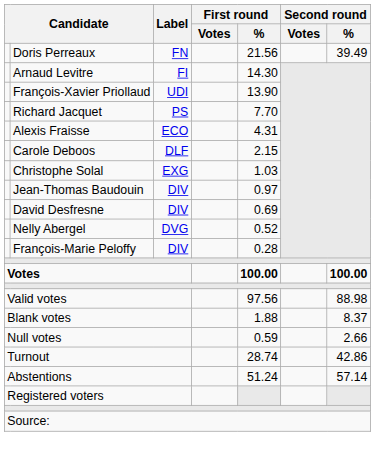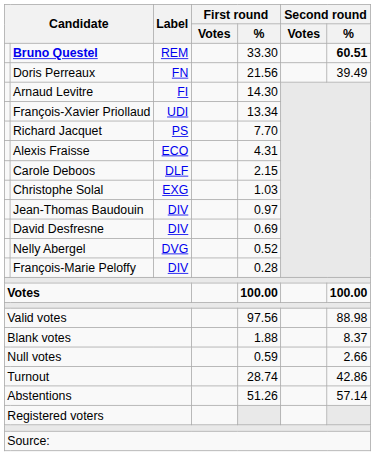+ row: (55, 53)
(262, 92) 13.90 -> (262, 112) 13.34
(262, 377) 51.24 -> (262, 396) 51.26
